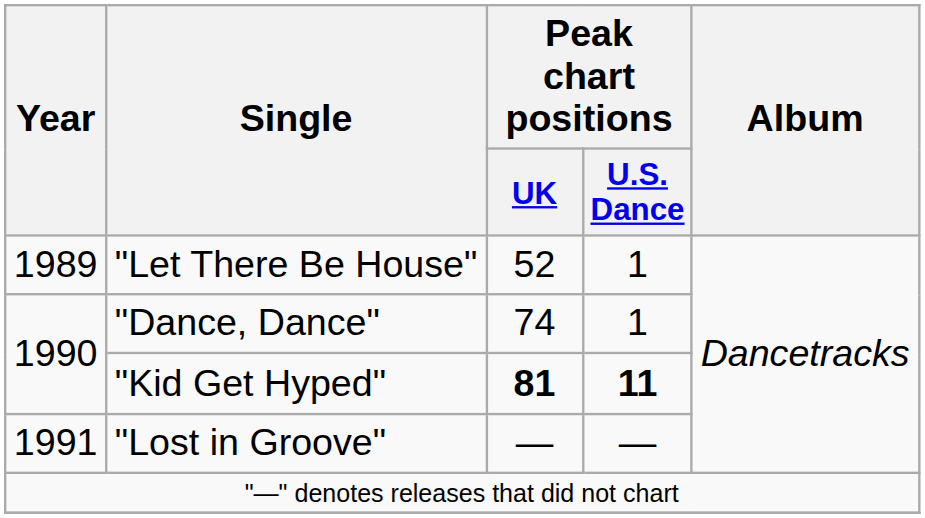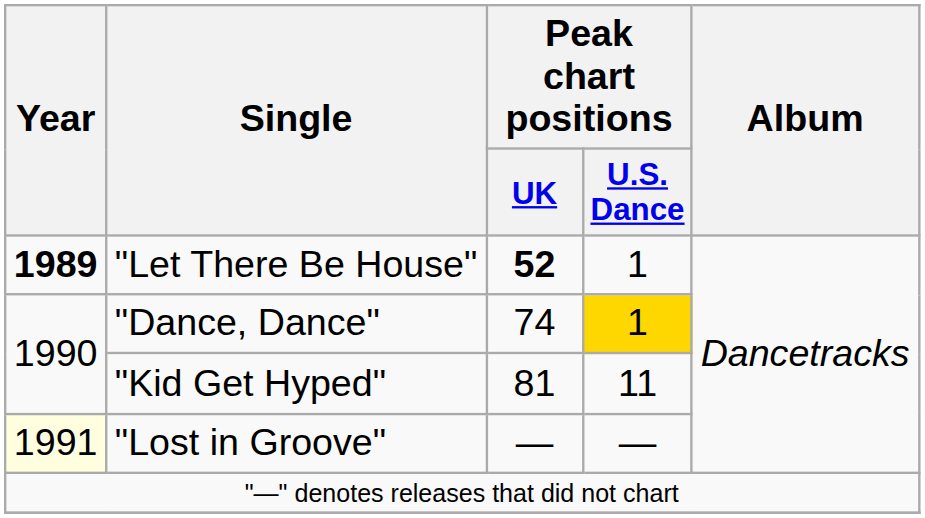(56, 263) normal -> (56, 263) bold
(535, 263) normal -> (535, 263) bold
(638, 323) no background -> (638, 323) gold background
(535, 383) bold -> (535, 383) normal
(638, 383) bold -> (638, 383) normal
(56, 442) no background -> (56, 442) lightyellow background
